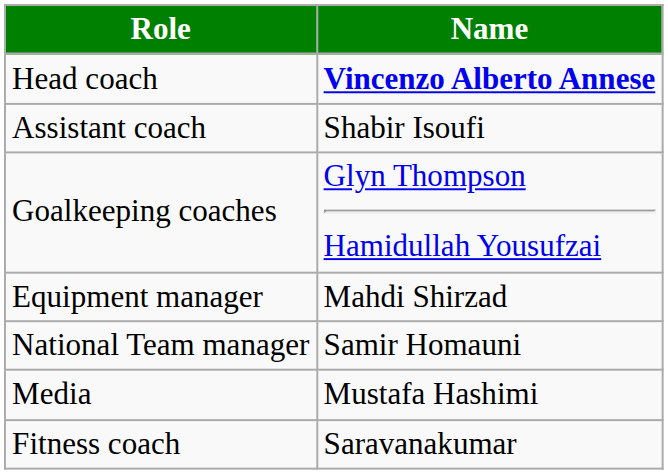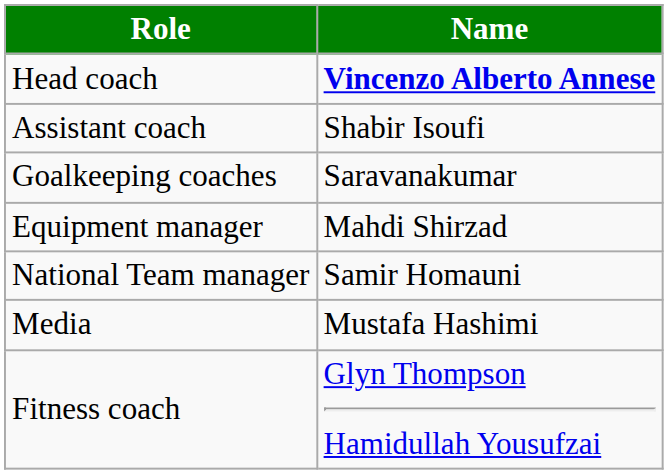(489, 211) Glyn Thompson Hamidullah Yousufzai -> (420, 176) Saravanakumar
(420, 443) Saravanakumar -> (489, 408) Glyn Thompson Hamidullah Yousufzai
